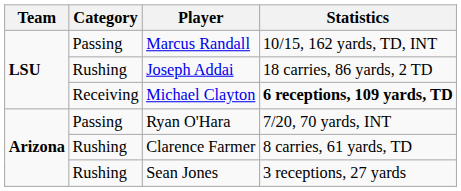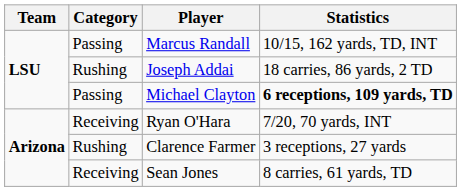(106, 95) Receiving -> (97, 95) Passing
(97, 121) Passing -> (106, 121) Receiving
(338, 147) 8 carries, 61 yards, TD -> (334, 147) 3 receptions, 27 yards
(100, 173) Rushing -> (106, 173) Receiving
(334, 173) 3 receptions, 27 yards -> (338, 173) 8 carries, 61 yards, TD
